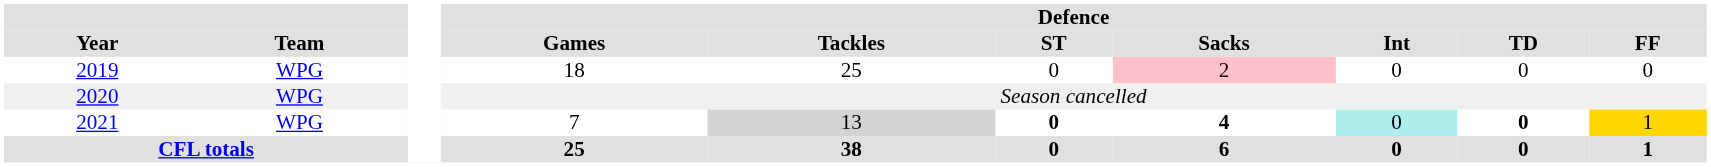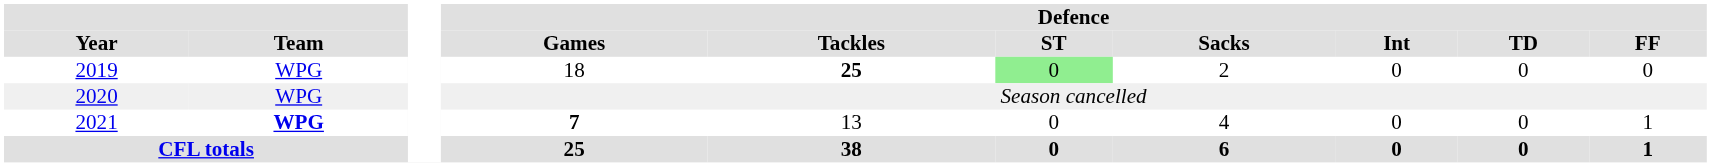(851, 69) normal -> (851, 69) bold
(1054, 69) no background -> (1054, 69) lightgreen background
(1224, 69) pink background -> (1224, 69) no background
(299, 122) normal -> (299, 122) bold
(574, 122) normal -> (574, 122) bold
(851, 122) lightgrey background -> (851, 122) no background
(1054, 122) bold -> (1054, 122) normal
(1224, 122) bold -> (1224, 122) normal
(1397, 122) paleturquoise background -> (1397, 122) no background
(1523, 122) bold -> (1523, 122) normal
(1648, 122) gold background -> (1648, 122) no background
